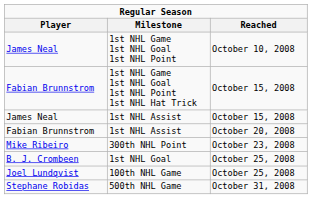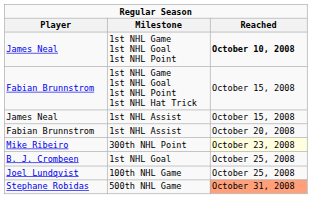(253, 49) normal -> (253, 49) bold
(253, 145) no background -> (253, 145) lightyellow background
(253, 187) no background -> (253, 187) lightsalmon background
